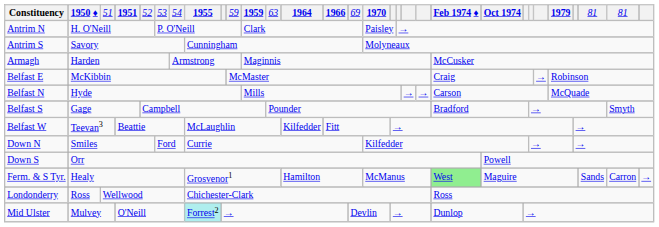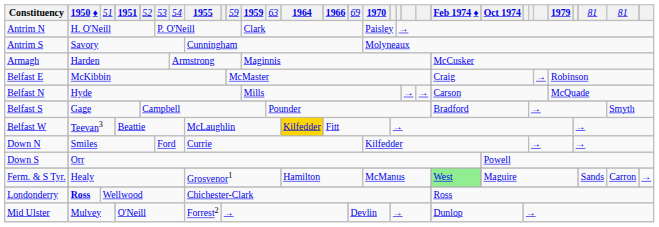(302, 126) no background -> (302, 126) gold background
(80, 195) normal -> (81, 195) bold
(203, 212) paleturquoise background -> (203, 212) no background
